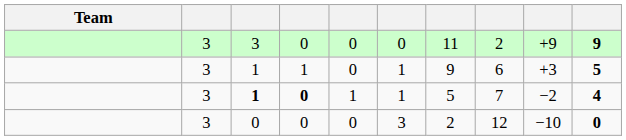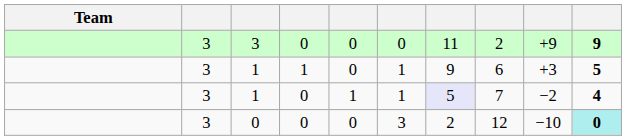(255, 95) bold -> (255, 95) normal
(304, 95) bold -> (304, 95) normal
(450, 95) no background -> (450, 95) lavender background
(597, 122) no background -> (597, 122) paleturquoise background
